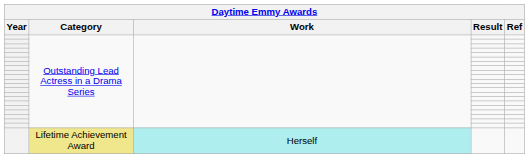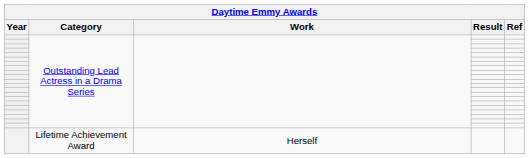(81, 140) khaki background -> (81, 140) no background
(302, 140) paleturquoise background -> (302, 140) no background
